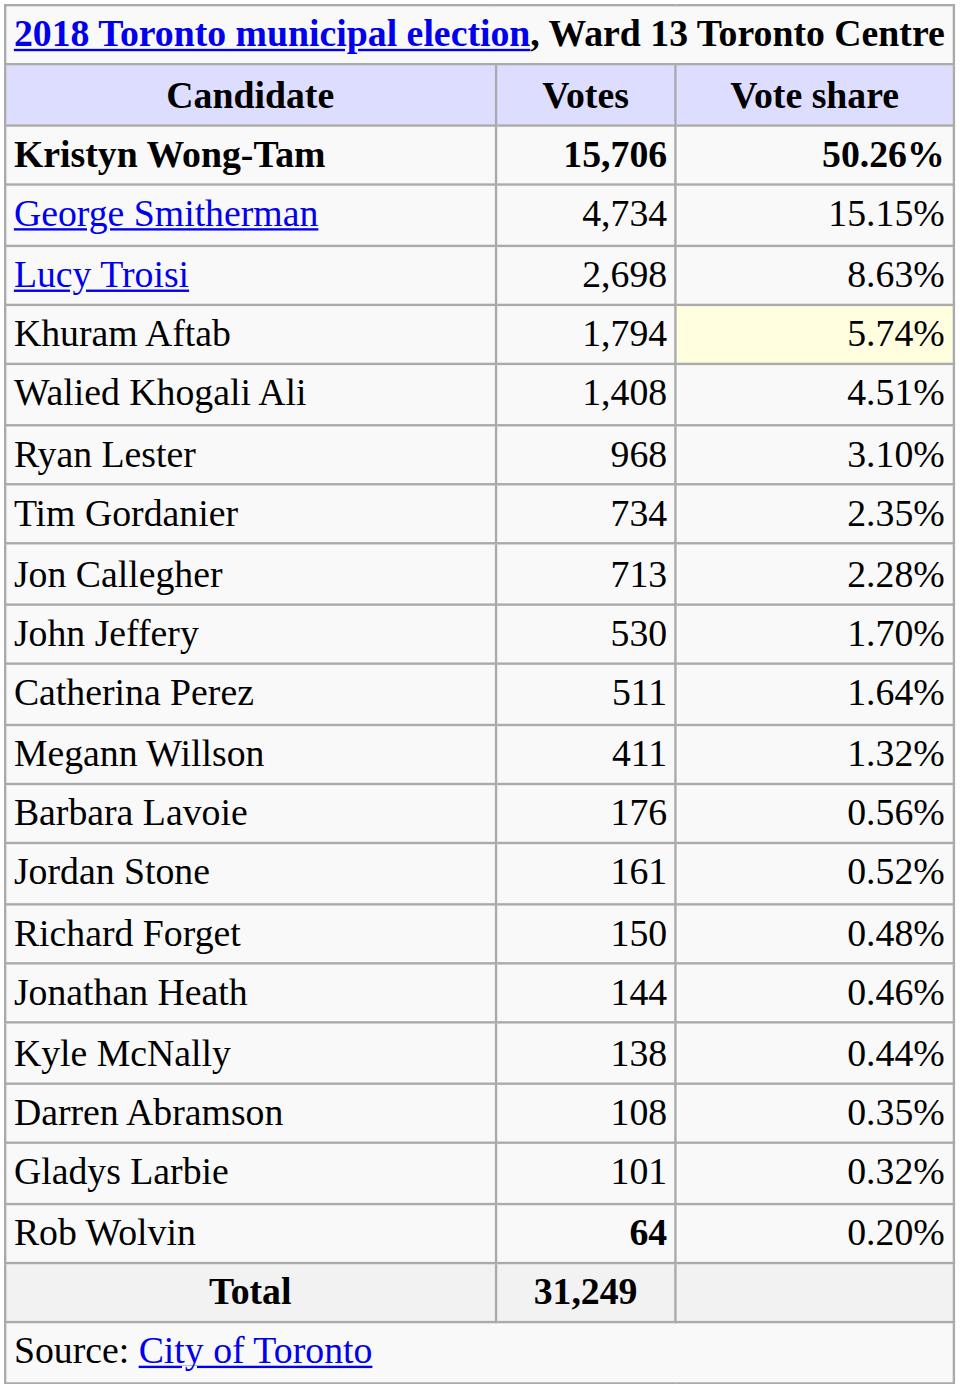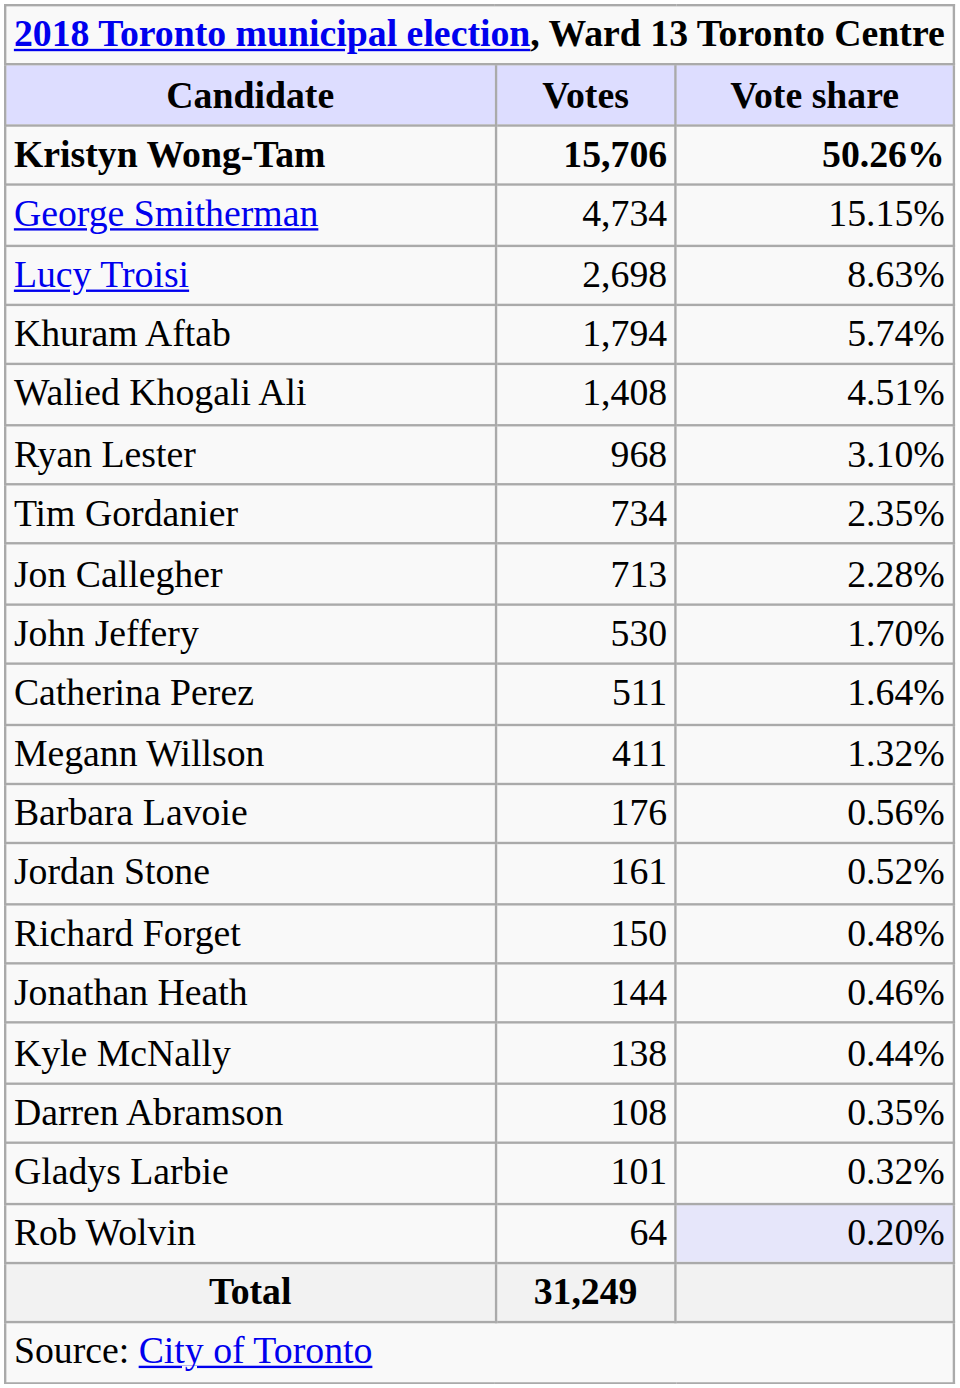(896, 333) lightyellow background -> (896, 333) no background
(648, 1232) bold -> (648, 1232) normal
(896, 1232) no background -> (896, 1232) lavender background
